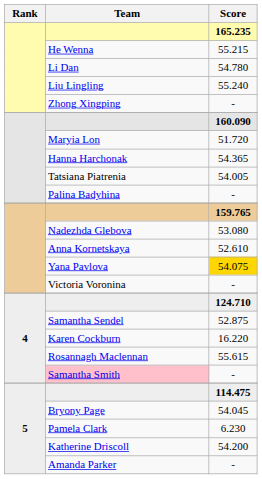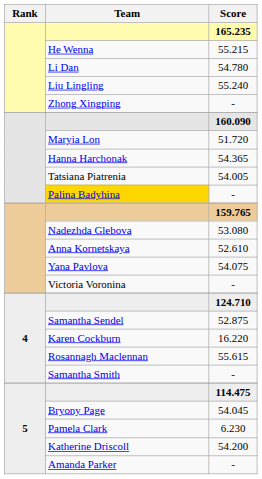(84, 194) no background -> (84, 194) gold background
(233, 266) gold background -> (233, 266) no background
(84, 374) pink background -> (84, 374) no background
